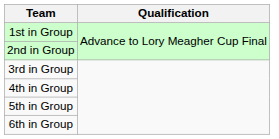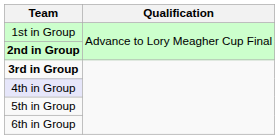(41, 50) normal -> (43, 50) bold
(41, 69) normal -> (43, 69) bold
(41, 87) no background -> (43, 87) lavender background
